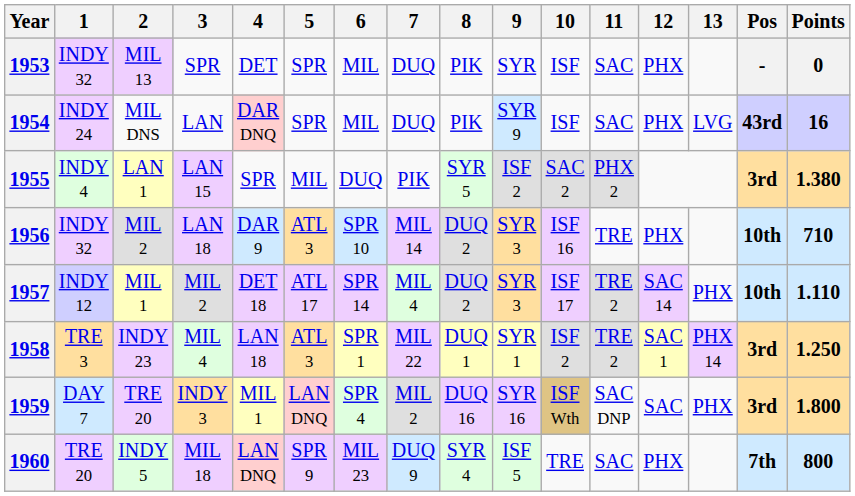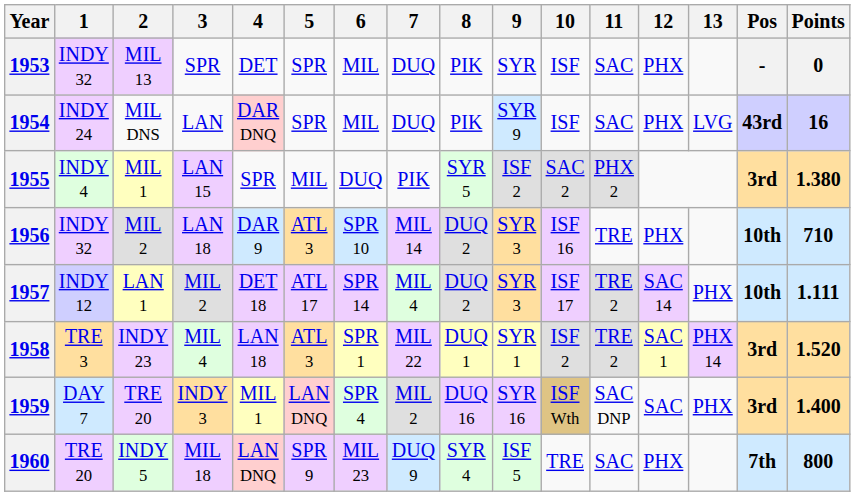(143, 179) LAN 1 -> (143, 179) MIL 1
(143, 292) MIL 1 -> (143, 292) LAN 1
(818, 292) 1.110 -> (818, 292) 1.111
(818, 349) 1.250 -> (818, 349) 1.520
(818, 406) 1.800 -> (818, 406) 1.400
